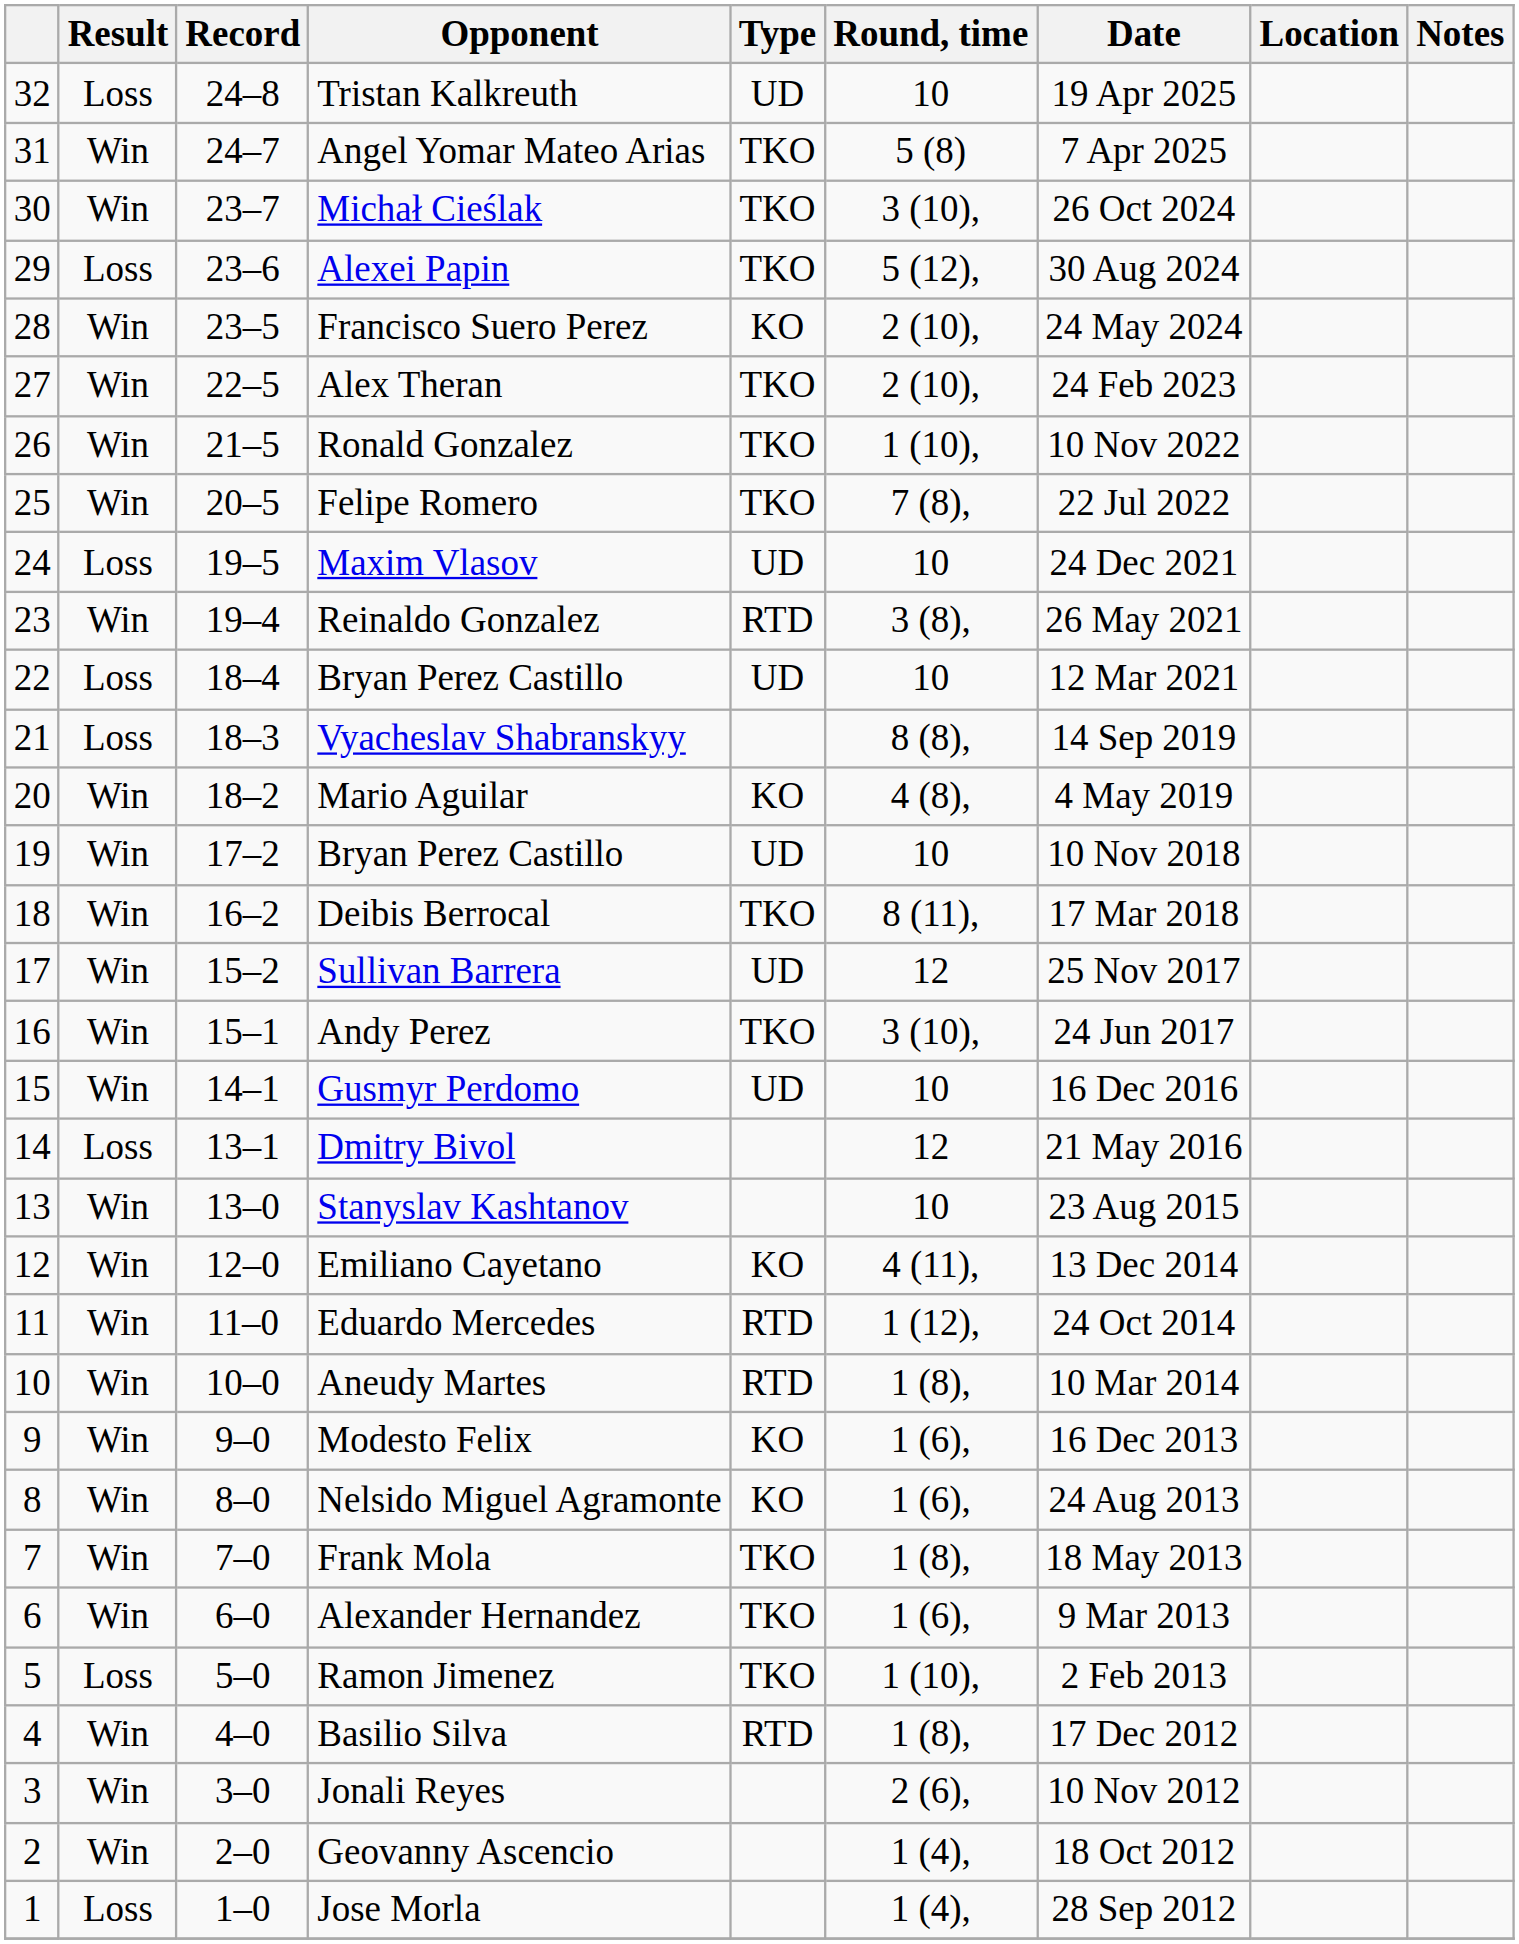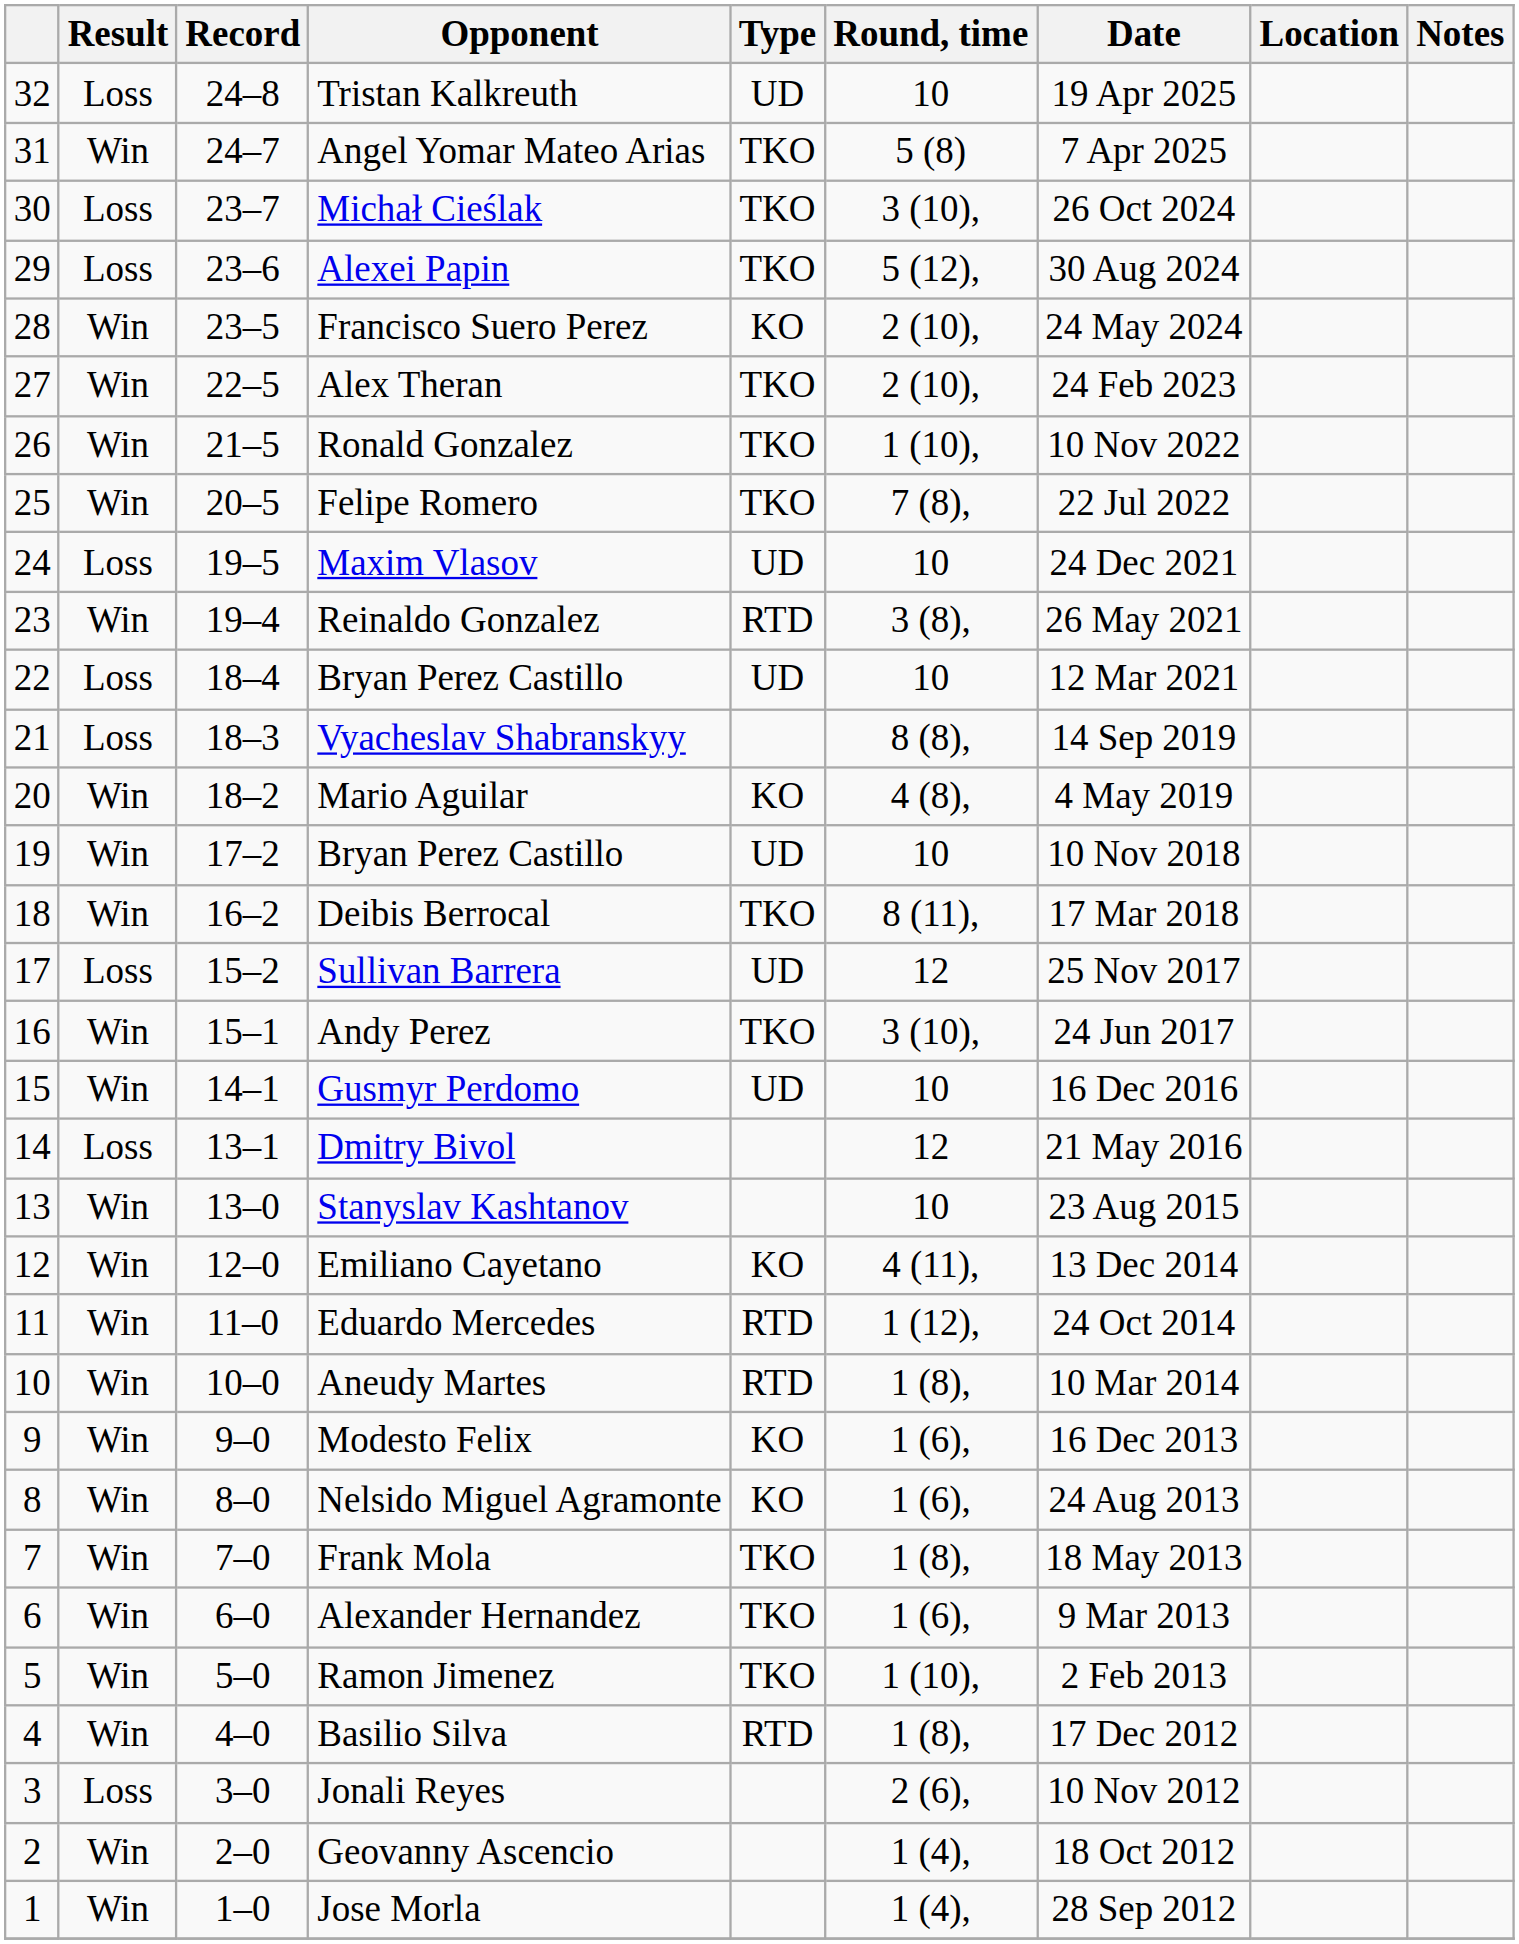(118, 209) Win -> (118, 209) Loss
(118, 971) Win -> (118, 971) Loss
(118, 1675) Loss -> (118, 1675) Win
(118, 1792) Win -> (118, 1792) Loss
(118, 1909) Loss -> (118, 1909) Win
